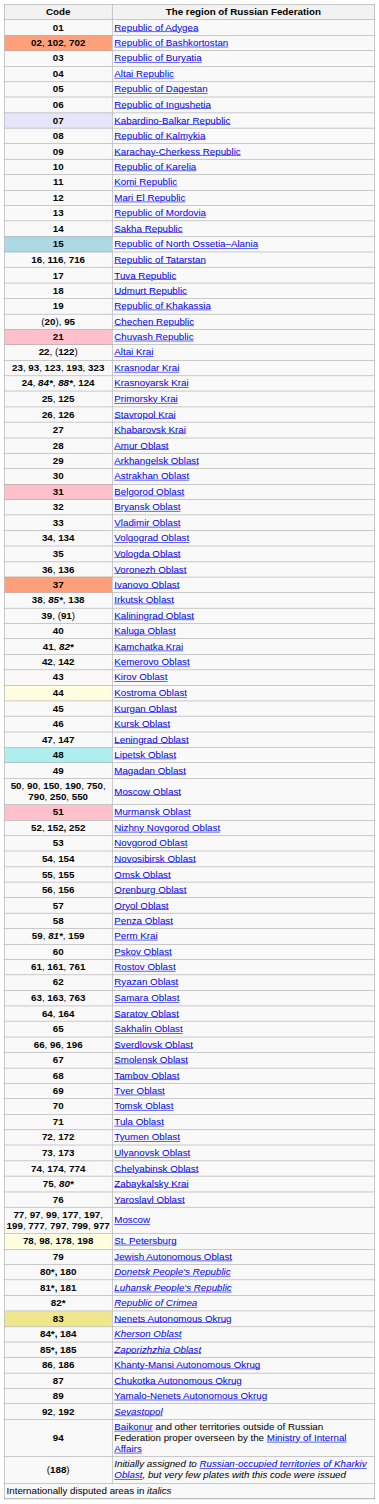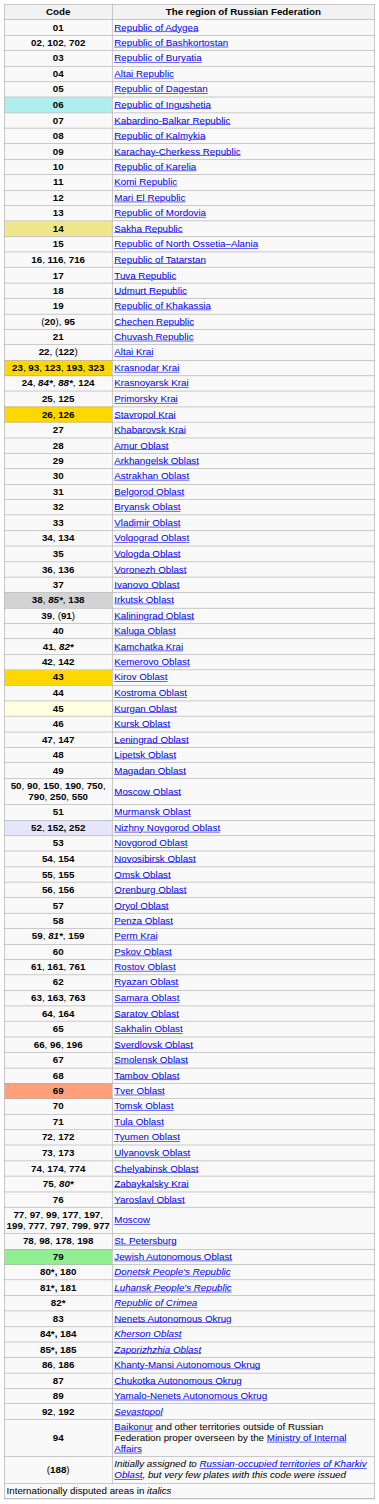(58, 43) lightsalmon background -> (58, 43) no background
(58, 105) no background -> (58, 105) paleturquoise background
(58, 120) lavender background -> (58, 120) no background
(58, 228) no background -> (58, 228) khaki background
(58, 244) lightblue background -> (58, 244) no background
(58, 337) pink background -> (58, 337) no background
(58, 368) no background -> (58, 368) gold background
(58, 414) no background -> (58, 414) gold background
(58, 492) pink background -> (58, 492) no background
(58, 584) lightsalmon background -> (58, 584) no background
(58, 600) no background -> (58, 600) lightgrey background
(58, 677) no background -> (58, 677) gold background
(58, 693) lightyellow background -> (58, 693) no background
(58, 708) no background -> (58, 708) lightyellow background
(58, 755) paleturquoise background -> (58, 755) no background
(58, 812) pink background -> (58, 812) no background
(58, 828) no background -> (58, 828) lavender background
(58, 1091) no background -> (58, 1091) lightsalmon background
(58, 1241) lightyellow background -> (58, 1241) no background
(58, 1257) no background -> (58, 1257) lightgreen background
(58, 1318) khaki background -> (58, 1318) no background
